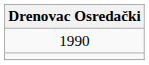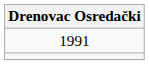(74, 40) 1990 -> (74, 40) 1991
